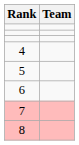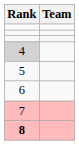(22, 51) no background -> (22, 51) lightgrey background
(22, 130) normal -> (22, 130) bold
